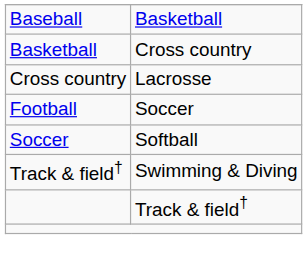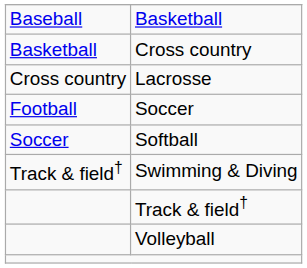+ row: (175, 239)
